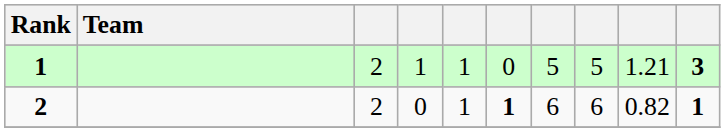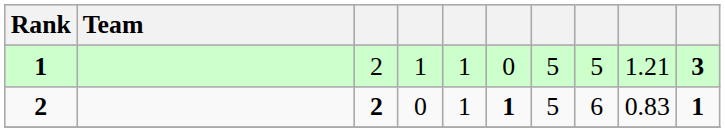(376, 106) normal -> (376, 106) bold
(553, 106) 6 -> (553, 106) 5
(647, 106) 0.82 -> (647, 106) 0.83
